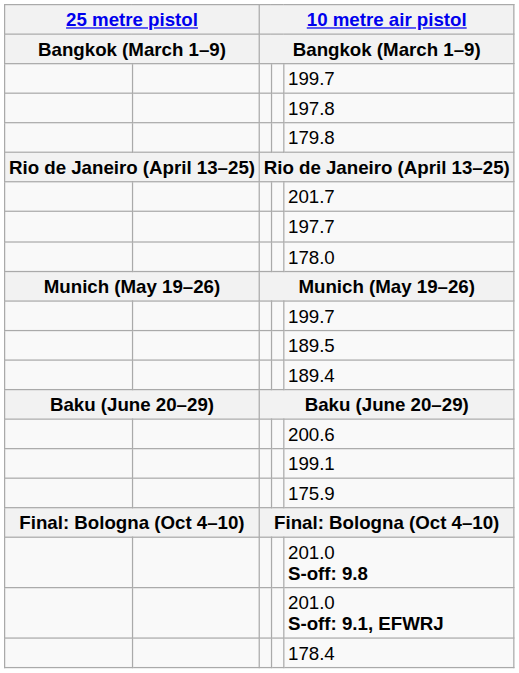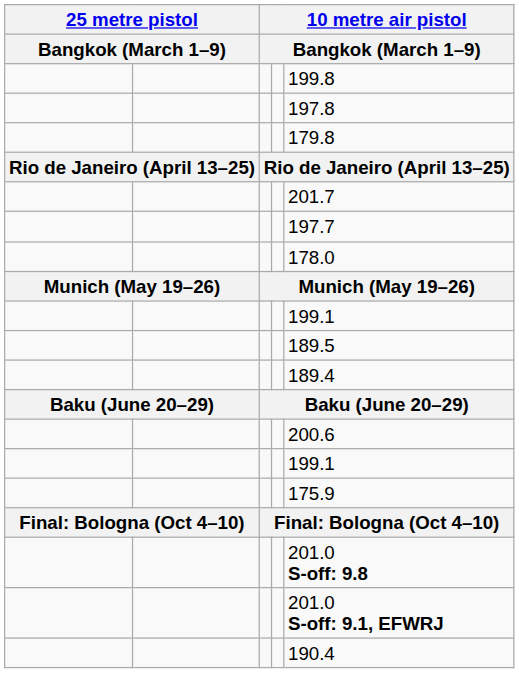(311, 79) 199.7 -> (311, 79) 199.8
(311, 316) 199.7 -> (311, 316) 199.1
(311, 653) 178.4 -> (311, 653) 190.4
